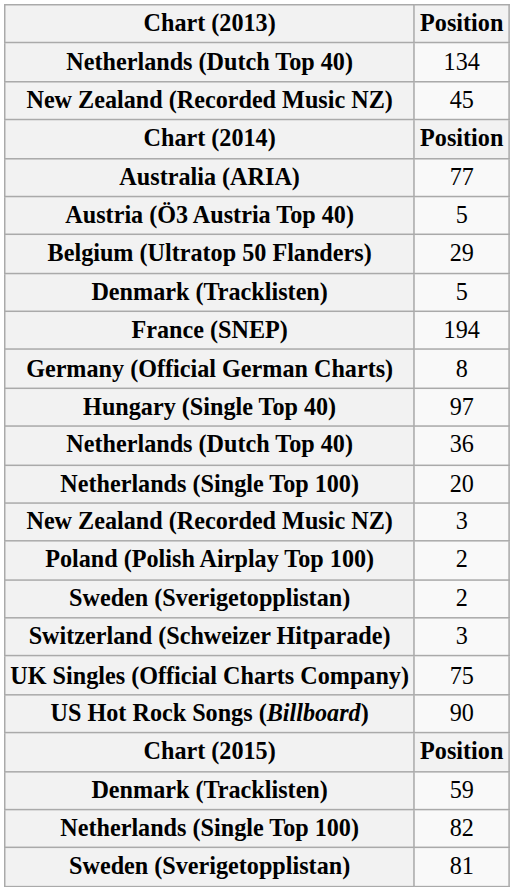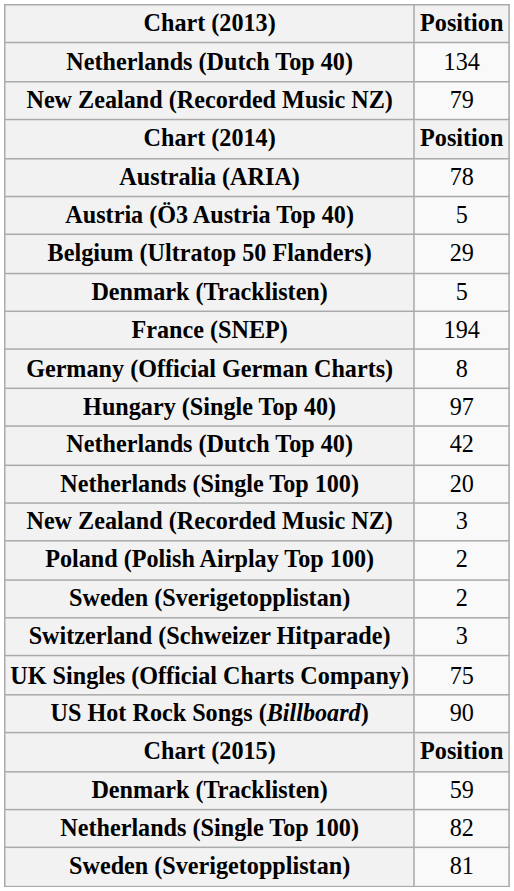(462, 100) 45 -> (462, 100) 79
(462, 176) 77 -> (462, 176) 78
(462, 445) 36 -> (462, 445) 42
